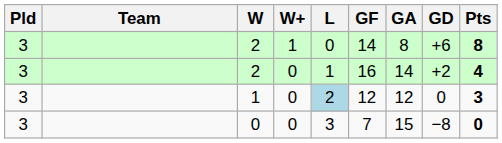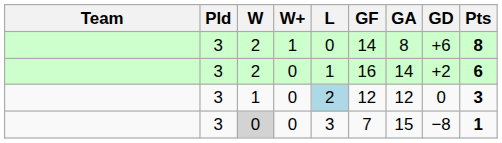columns swapped: (139, 18) <-> (23, 18)
(478, 72) 4 -> (478, 72) 6
(255, 125) no background -> (255, 125) lightgrey background
(478, 125) 0 -> (478, 125) 1
